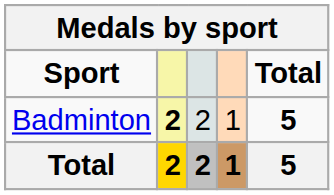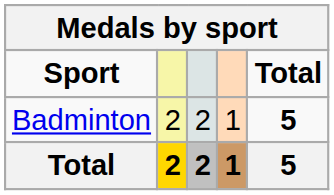(173, 119) bold -> (173, 119) normal
